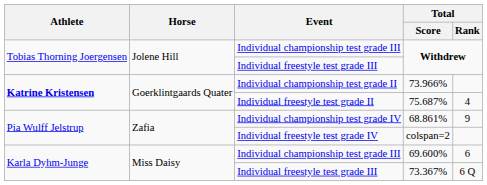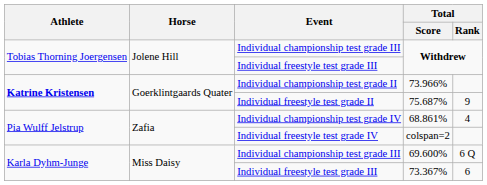(467, 101) 4 -> (467, 101) 9
(467, 119) 9 -> (467, 119) 4
(467, 154) 6 -> (467, 154) 6 Q
(467, 171) 6 Q -> (467, 171) 6
